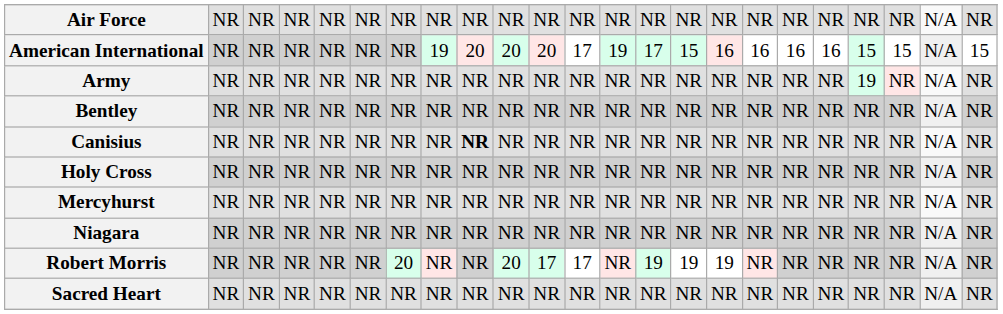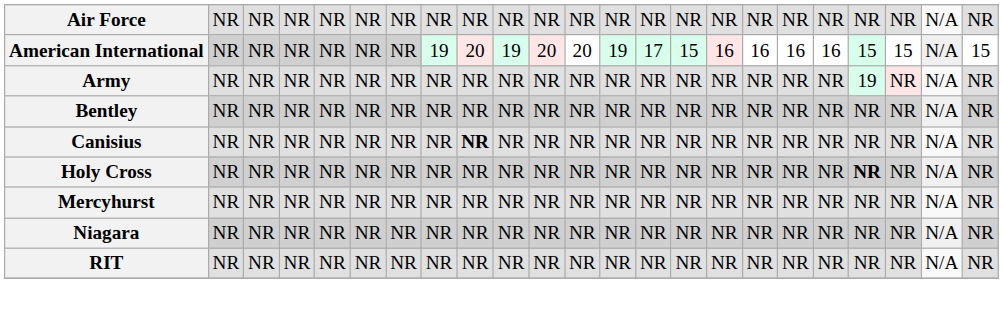(511, 50) 20 -> (511, 50) 19
(582, 50) 17 -> (582, 50) 20
(866, 171) normal -> (867, 171) bold
+ row: (106, 263)
- row: (106, 263)
- row: (106, 293)
